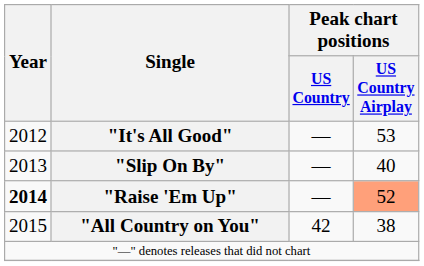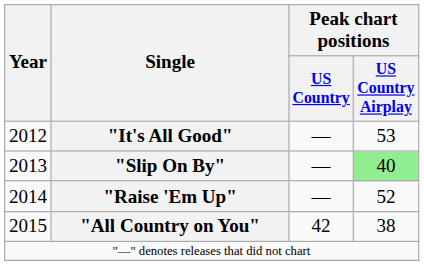(386, 166) no background -> (386, 166) lightgreen background
(28, 196) bold -> (28, 196) normal
(386, 196) lightsalmon background -> (386, 196) no background
